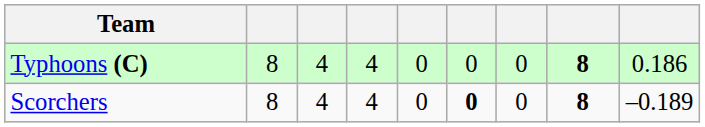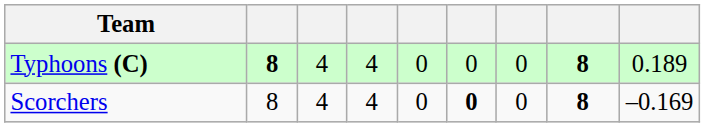(272, 63) normal -> (272, 63) bold
(660, 63) 0.186 -> (660, 63) 0.189
(660, 102) –0.189 -> (660, 102) –0.169
